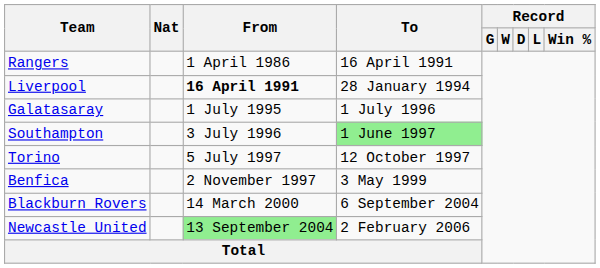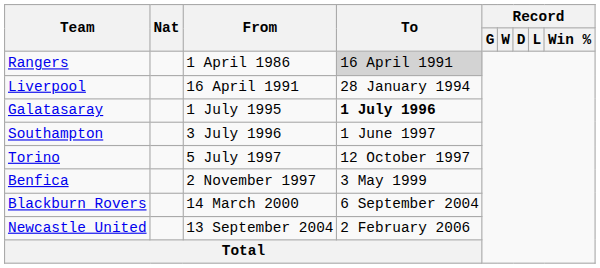(397, 63) no background -> (397, 63) lightgrey background
(243, 87) bold -> (243, 87) normal
(388, 110) normal -> (388, 110) bold
(388, 134) lightgreen background -> (388, 134) no background
(260, 228) lightgreen background -> (260, 228) no background
